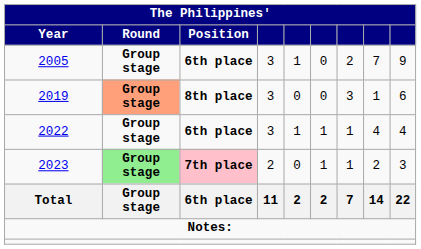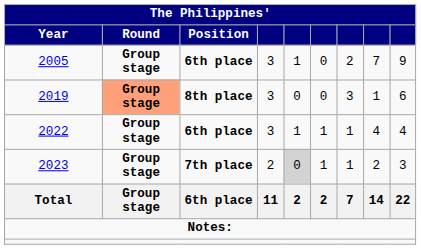(141, 167) lightgreen background -> (141, 167) no background
(219, 167) pink background -> (219, 167) no background
(297, 167) no background -> (297, 167) lightgrey background
